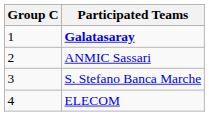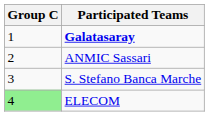(11, 100) no background -> (11, 100) lightgreen background
